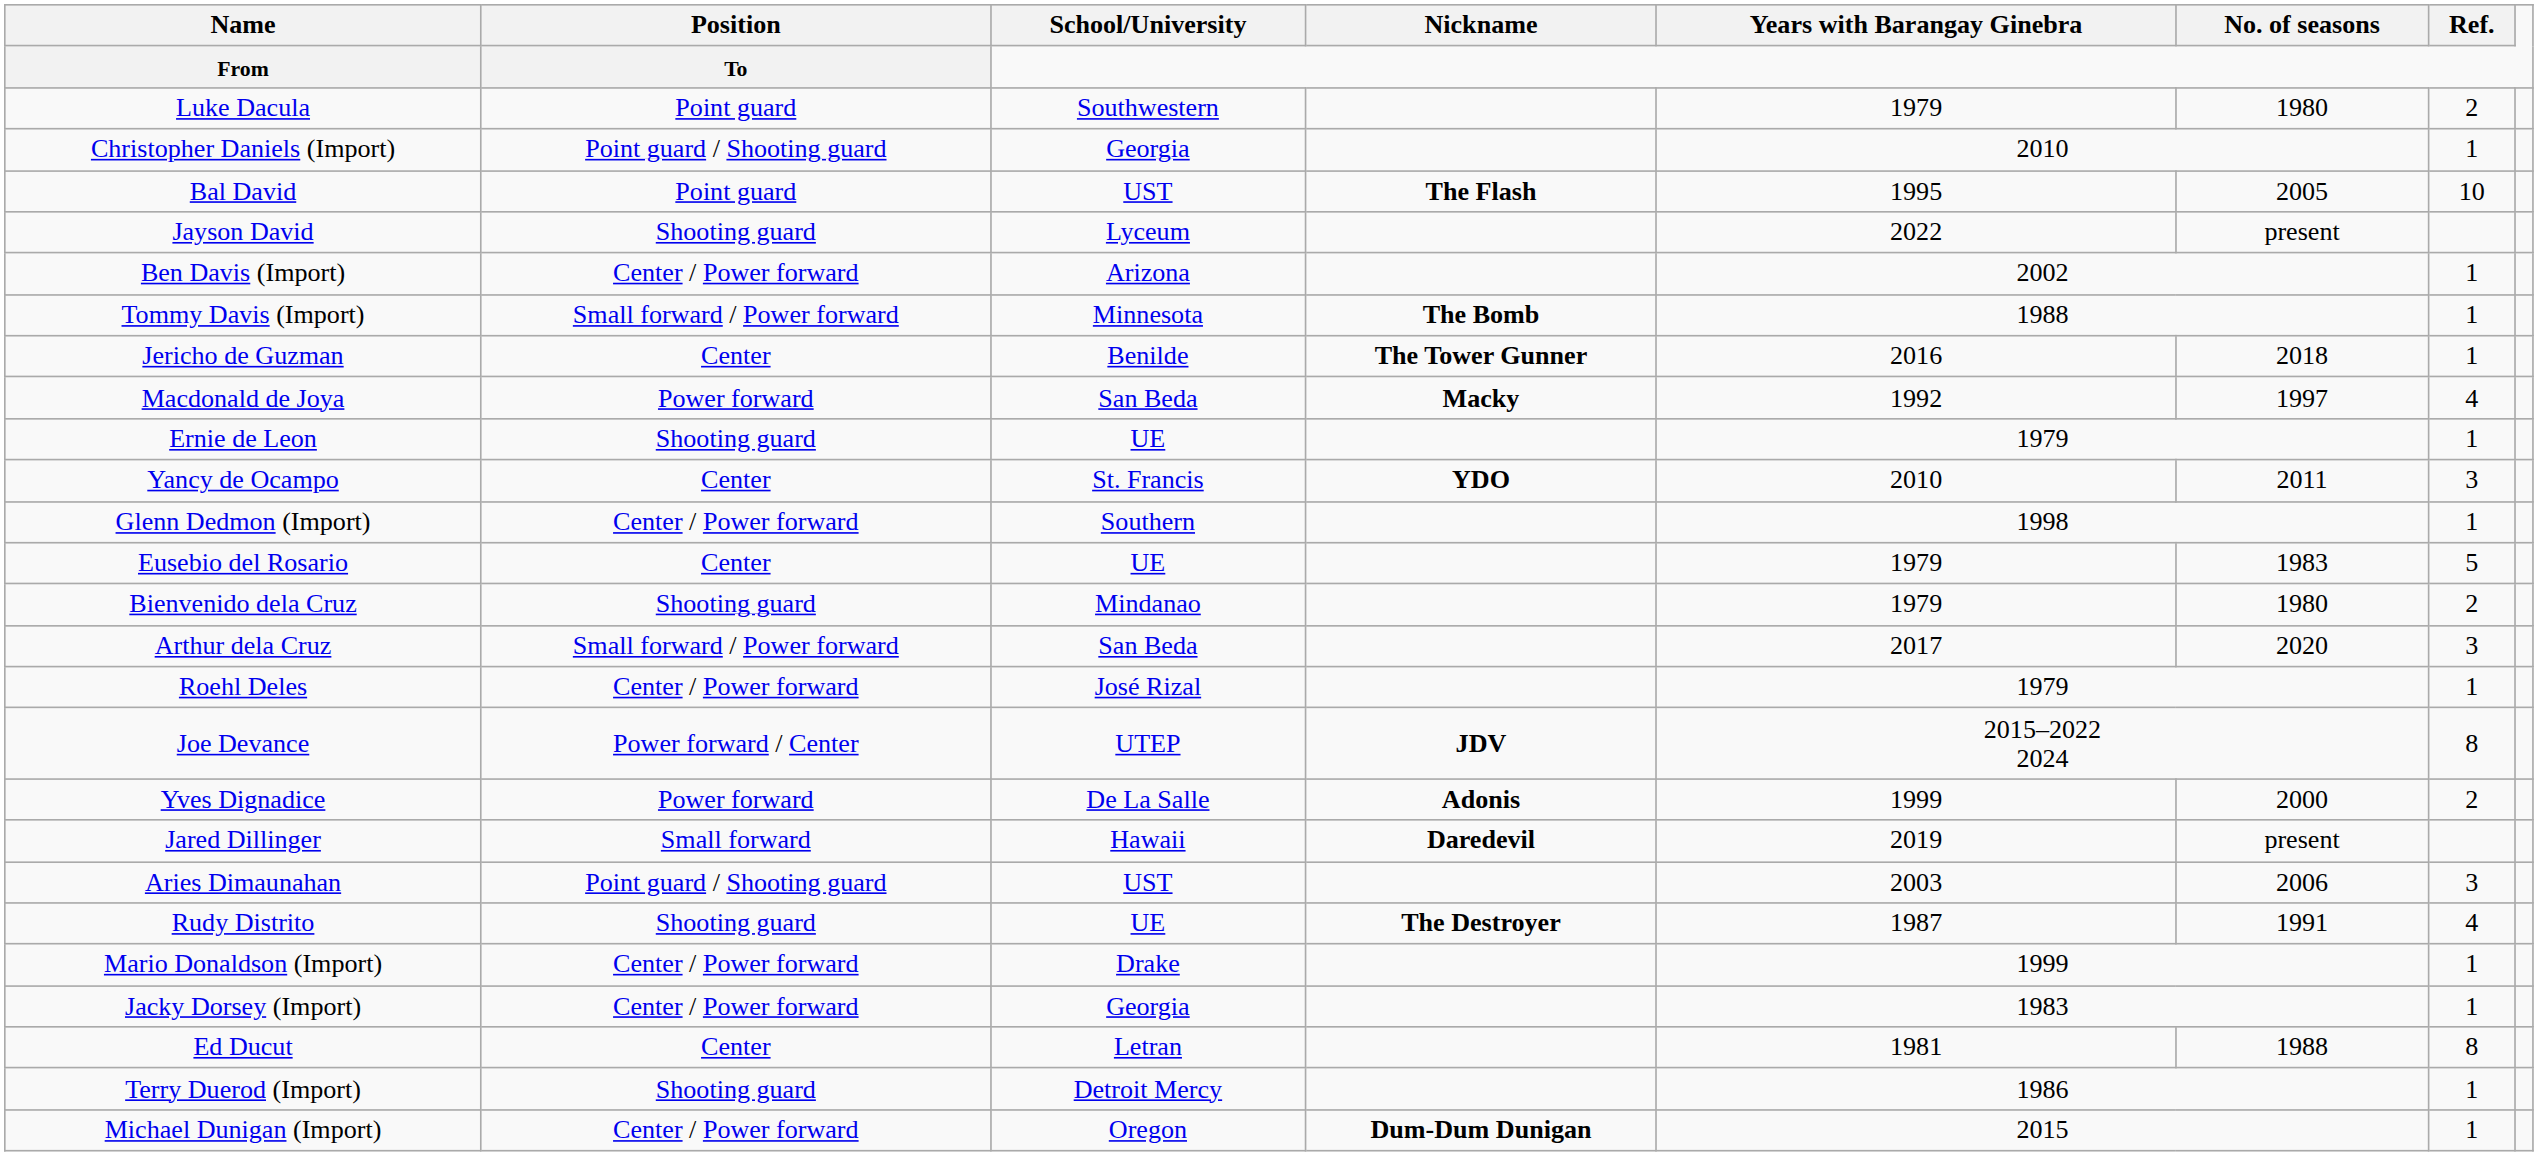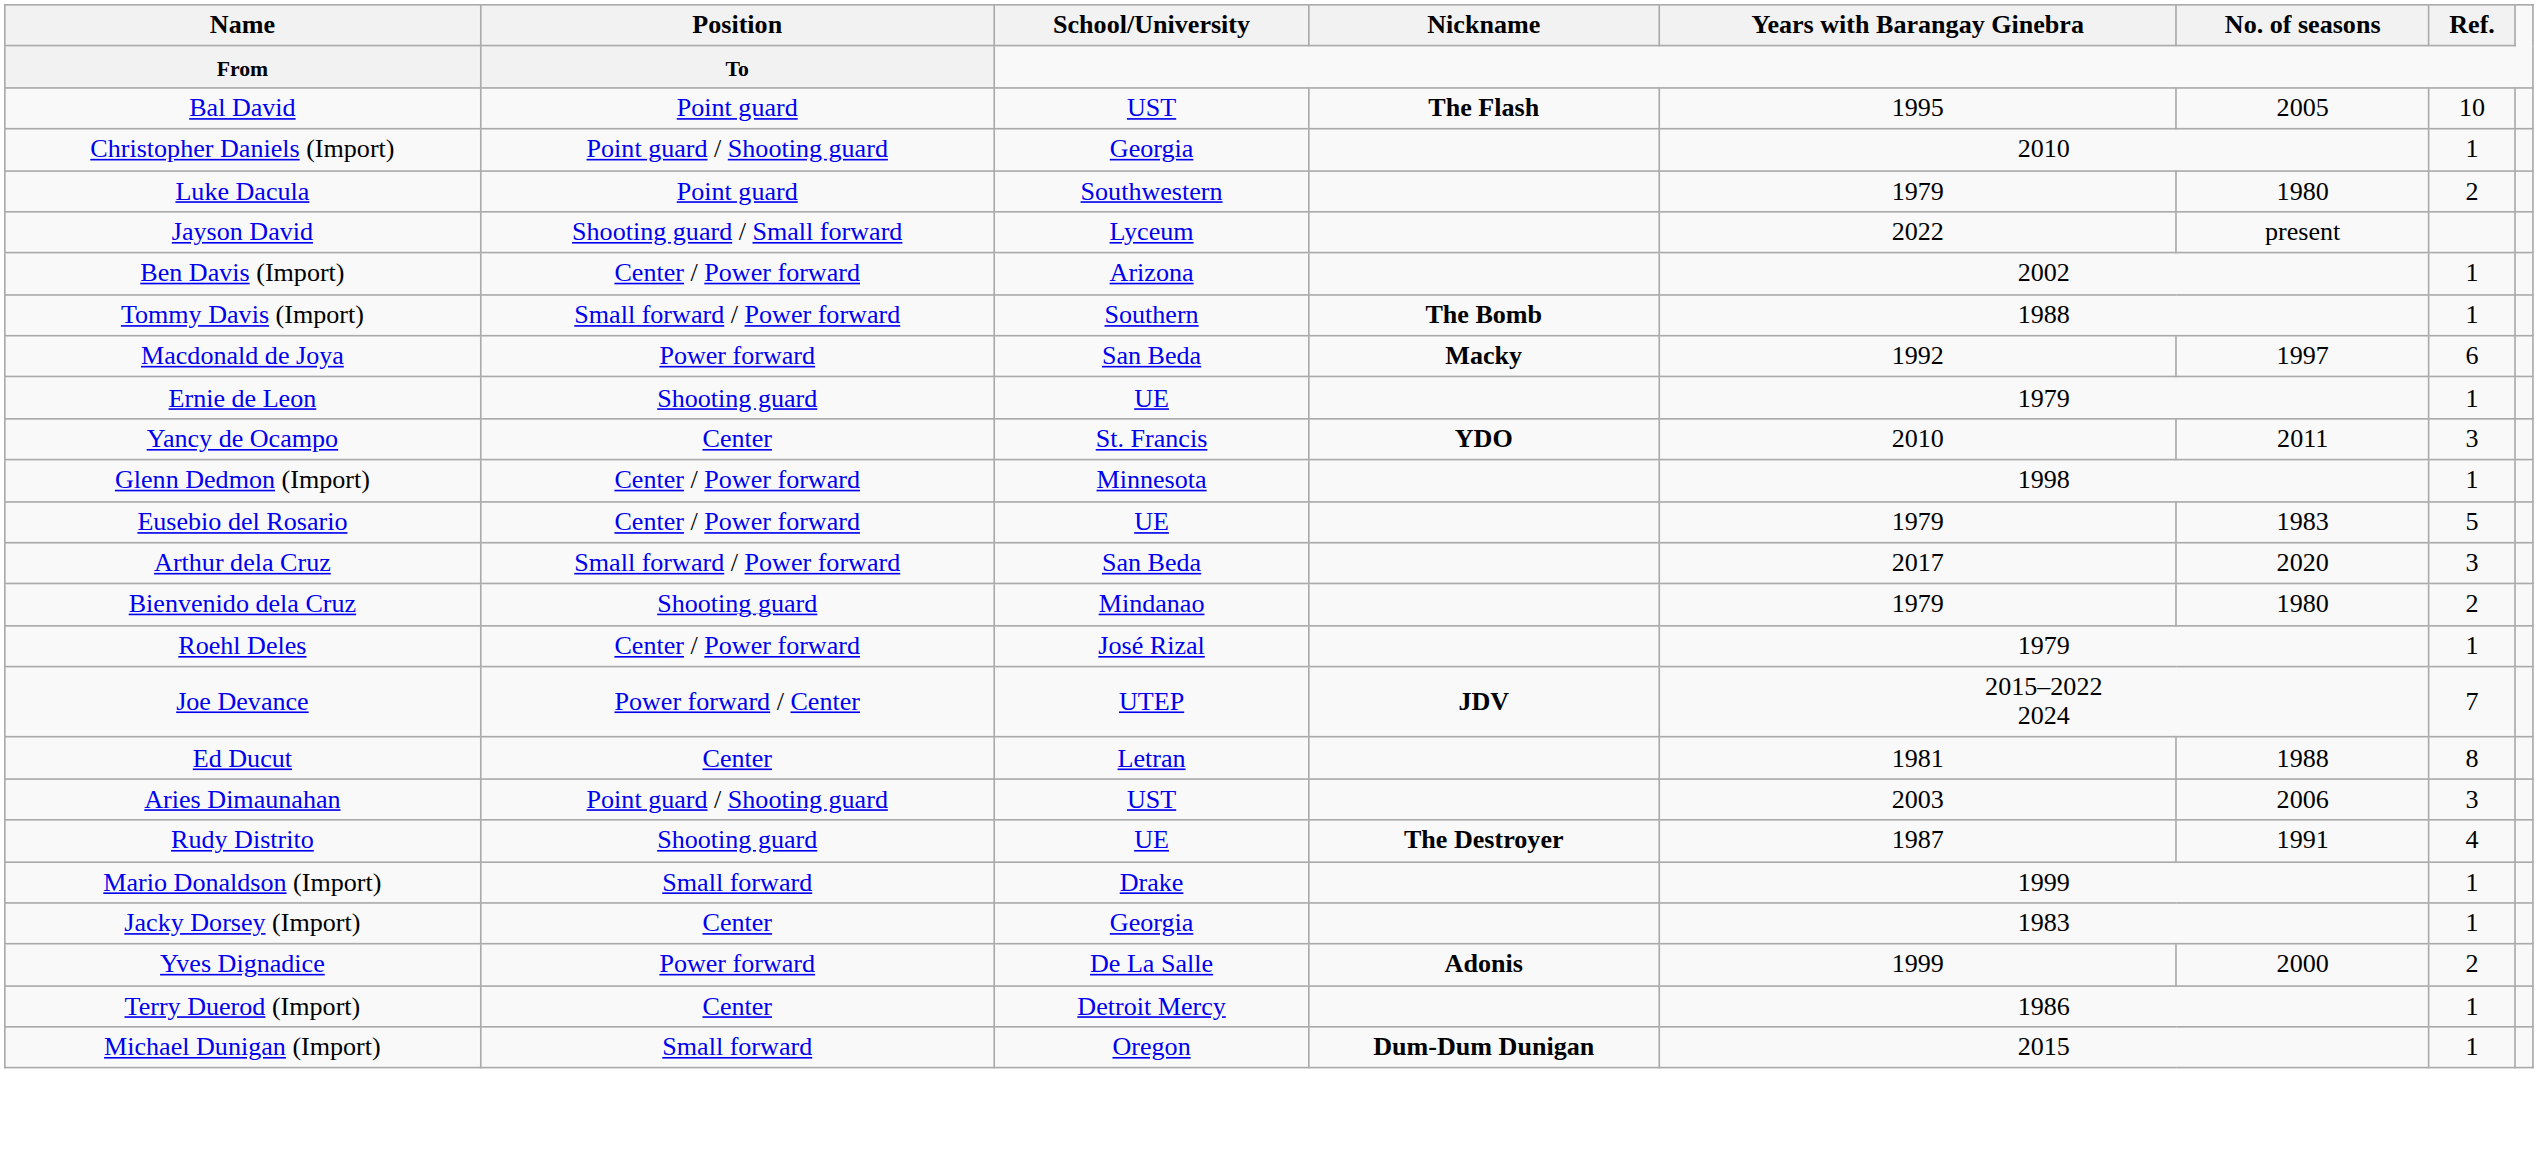rows swapped: (243, 107) <-> (243, 190)
(736, 231) Shooting guard -> (737, 231) Shooting guard / Small forward
(1148, 314) Minnesota -> (1152, 314) Southern
- row: (243, 356)
(2472, 397) 4 -> (2472, 356) 6
(1148, 521) Southern -> (1152, 480) Minnesota
(736, 562) Center -> (737, 521) Center / Power forward
rows swapped: (243, 645) <-> (243, 604)
(2472, 742) 8 -> (2472, 701) 7
rows swapped: (243, 799) <-> (243, 1047)
- row: (243, 840)
(736, 964) Center / Power forward -> (737, 881) Small forward
(736, 1005) Center / Power forward -> (737, 923) Center
(736, 1088) Shooting guard -> (737, 1005) Center
(736, 1129) Center / Power forward -> (737, 1047) Small forward
